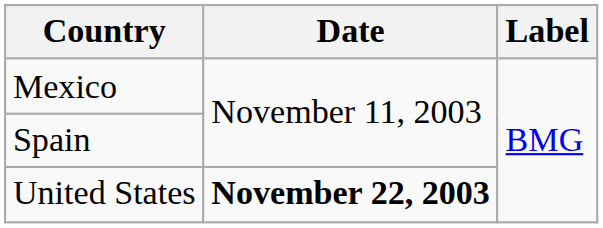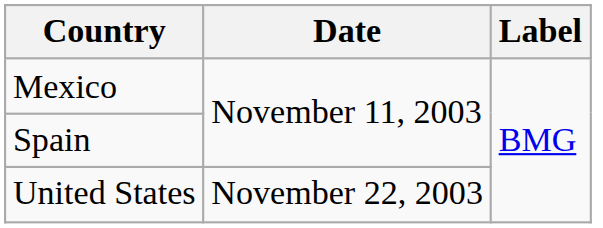(351, 193) bold -> (347, 193) normal
